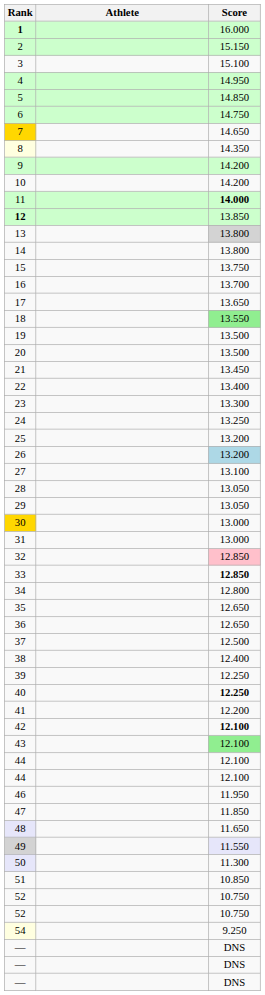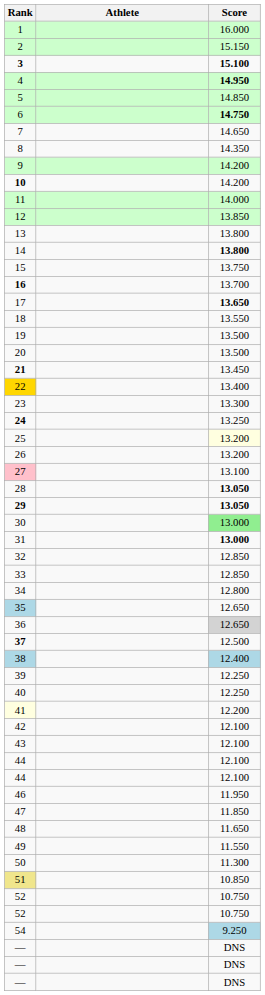(20, 30) bold -> (20, 30) normal
(20, 64) normal -> (20, 64) bold
(234, 64) normal -> (234, 64) bold
(234, 81) normal -> (234, 81) bold
(234, 115) normal -> (234, 115) bold
(20, 132) gold background -> (20, 132) no background
(20, 149) lightyellow background -> (20, 149) no background
(20, 183) normal -> (20, 183) bold
(234, 200) bold -> (234, 200) normal
(20, 217) bold -> (20, 217) normal
(234, 234) lightgrey background -> (234, 234) no background
(234, 251) normal -> (234, 251) bold
(20, 285) normal -> (20, 285) bold
(234, 302) normal -> (234, 302) bold
(234, 319) lightgreen background -> (234, 319) no background
(20, 370) normal -> (20, 370) bold
(20, 387) no background -> (20, 387) gold background
(20, 421) normal -> (20, 421) bold
(234, 438) no background -> (234, 438) lightyellow background
(234, 455) lightblue background -> (234, 455) no background
(20, 472) no background -> (20, 472) pink background
(234, 489) normal -> (234, 489) bold
(20, 506) normal -> (20, 506) bold
(234, 506) normal -> (234, 506) bold
(20, 523) gold background -> (20, 523) no background
(234, 523) no background -> (234, 523) lightgreen background
(234, 540) normal -> (234, 540) bold
(234, 557) pink background -> (234, 557) no background
(234, 574) bold -> (234, 574) normal
(20, 608) no background -> (20, 608) lightblue background
(234, 625) no background -> (234, 625) lightgrey background
(20, 642) normal -> (20, 642) bold
(20, 659) no background -> (20, 659) lightblue background
(234, 659) no background -> (234, 659) lightblue background
(234, 693) bold -> (234, 693) normal
(20, 710) no background -> (20, 710) lightyellow background
(234, 727) bold -> (234, 727) normal
(234, 744) lightgreen background -> (234, 744) no background
(20, 829) lavender background -> (20, 829) no background
(20, 846) lightgrey background -> (20, 846) no background
(234, 846) lavender background -> (234, 846) no background
(20, 863) lavender background -> (20, 863) no background
(20, 880) no background -> (20, 880) khaki background
(20, 931) lightyellow background -> (20, 931) no background
(234, 931) no background -> (234, 931) lightblue background
